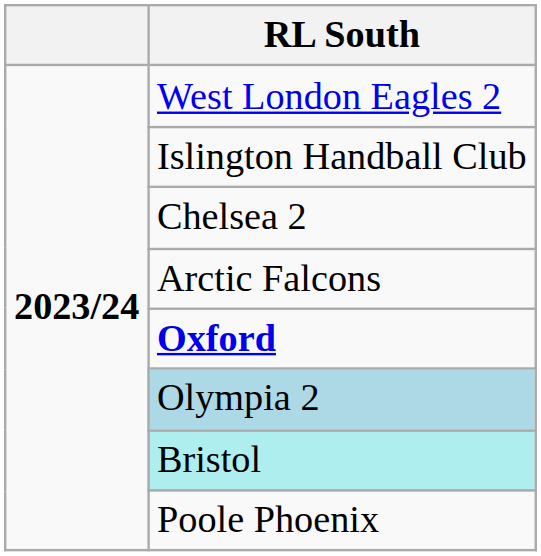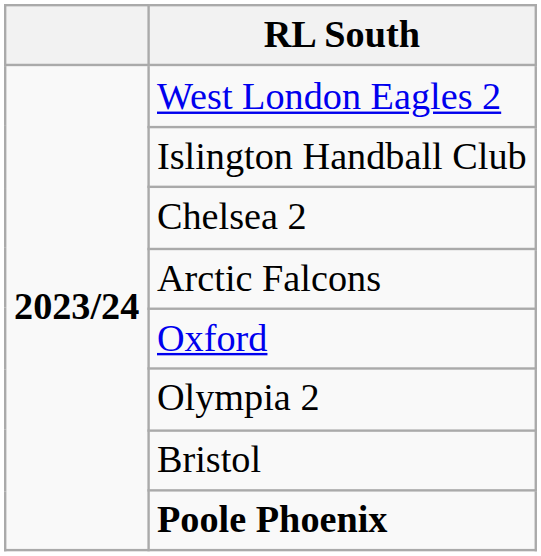(216, 338) bold -> (212, 338) normal
(238, 398) lightblue background -> (238, 398) no background
(209, 459) paleturquoise background -> (209, 459) no background
(268, 519) normal -> (272, 519) bold
